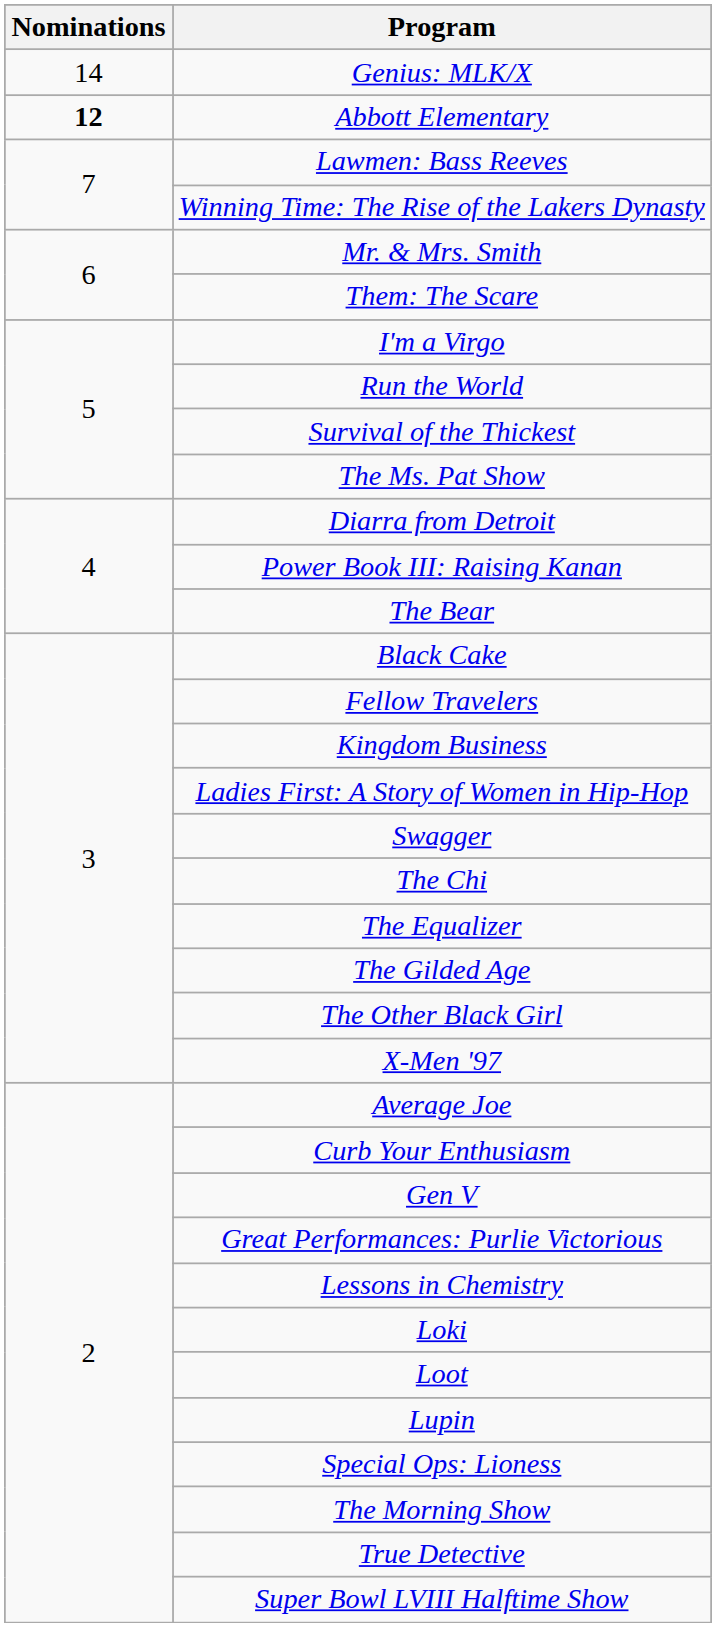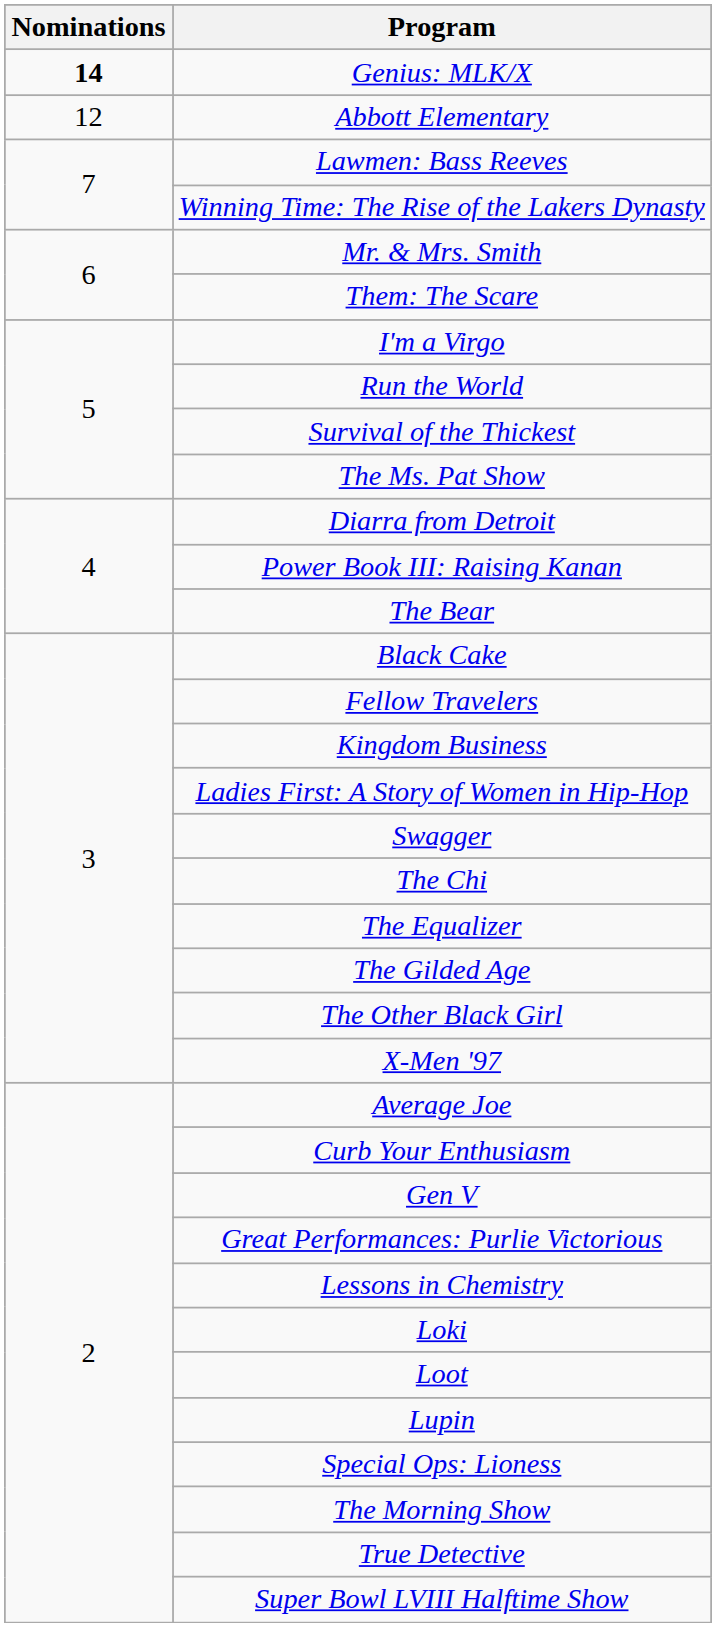(89, 71) normal -> (89, 71) bold
(89, 116) bold -> (89, 116) normal
